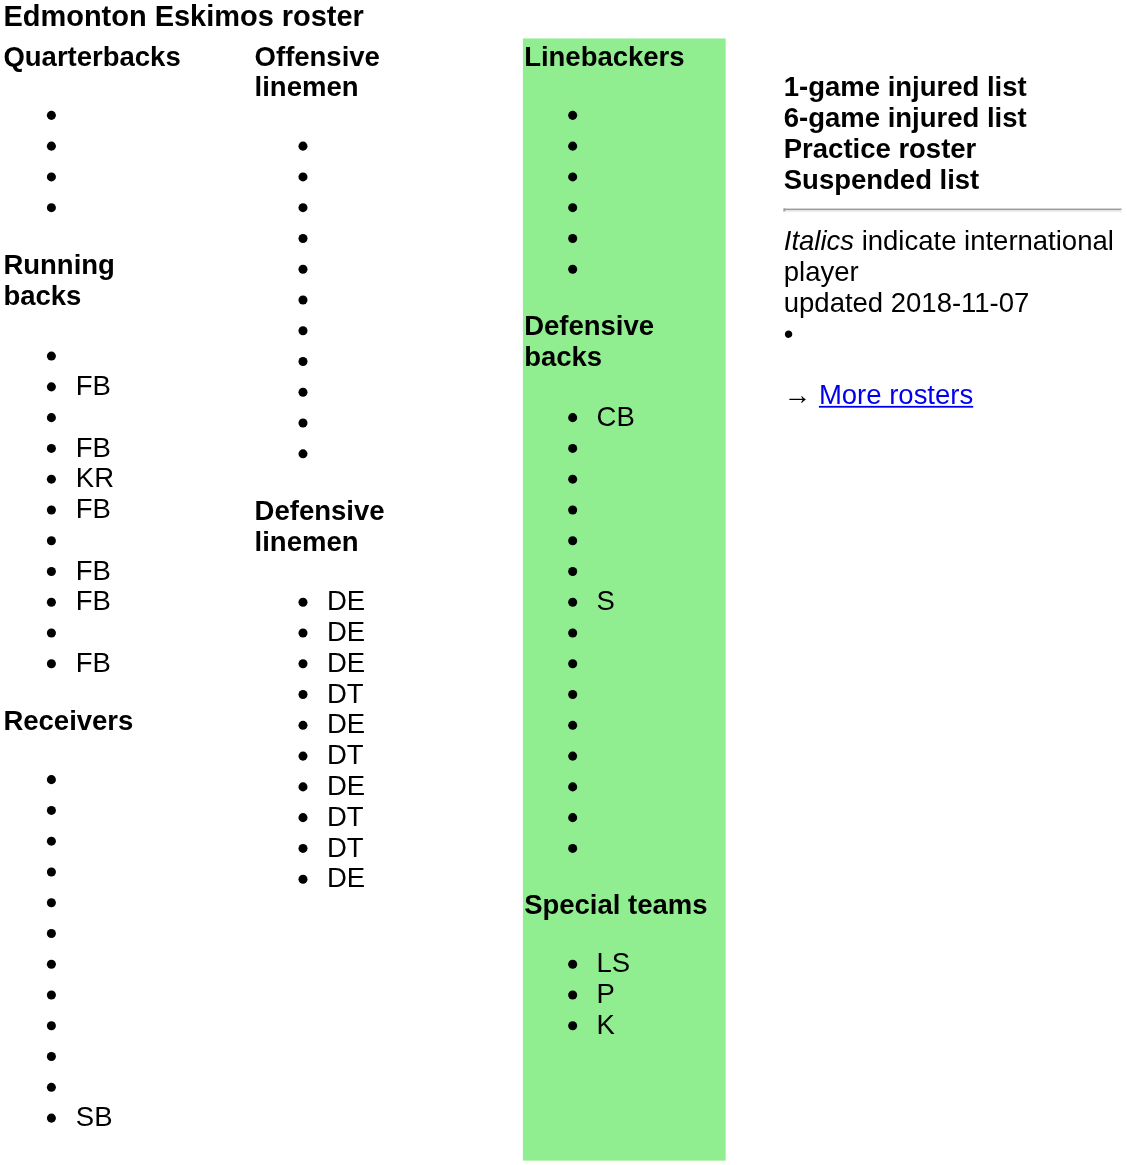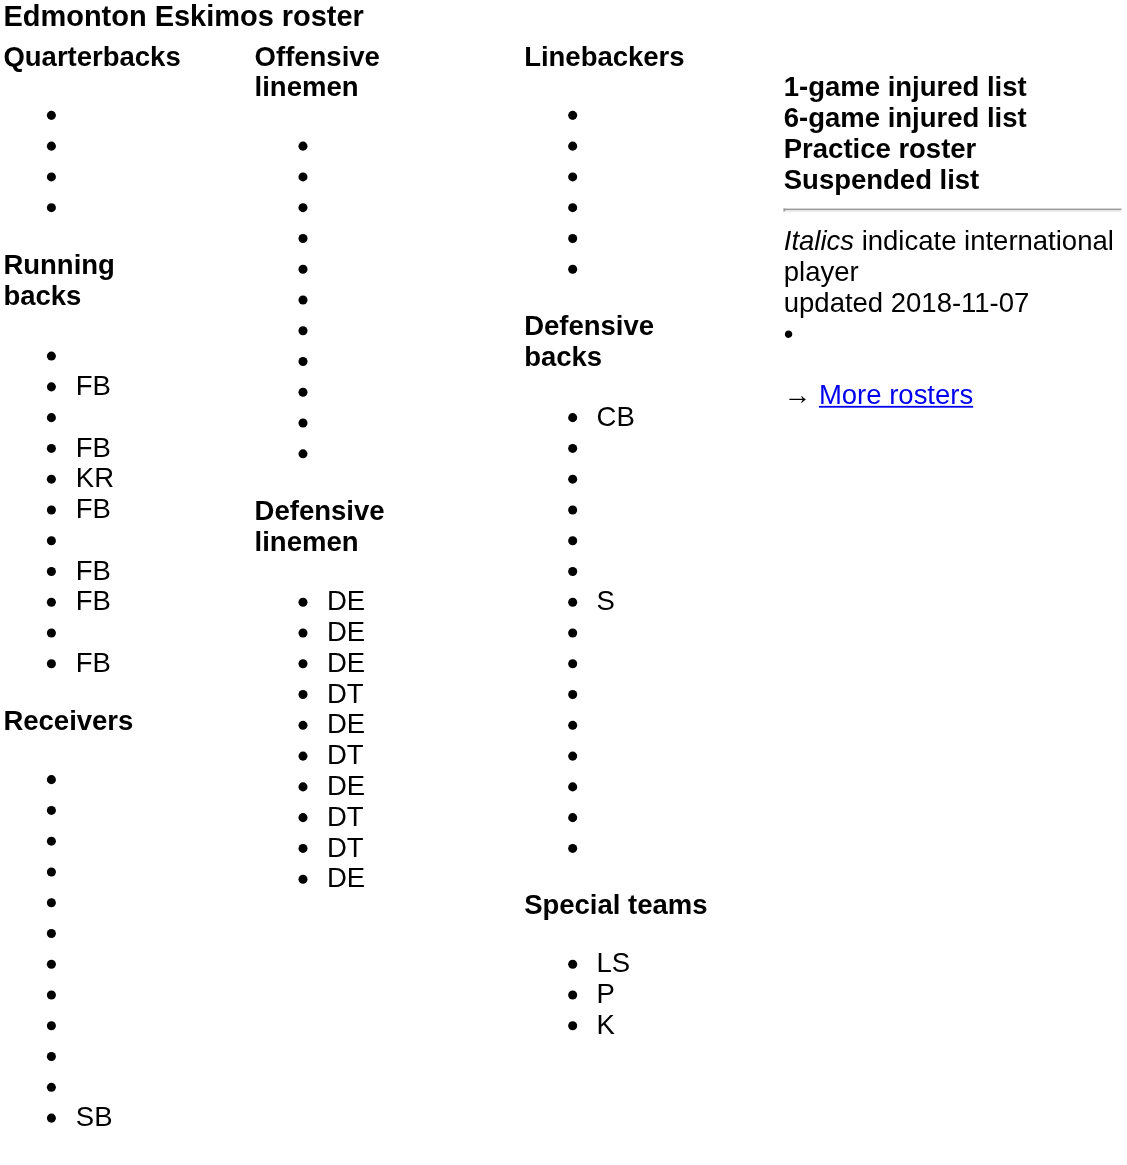(624, 540) lightgreen background -> (624, 540) no background
